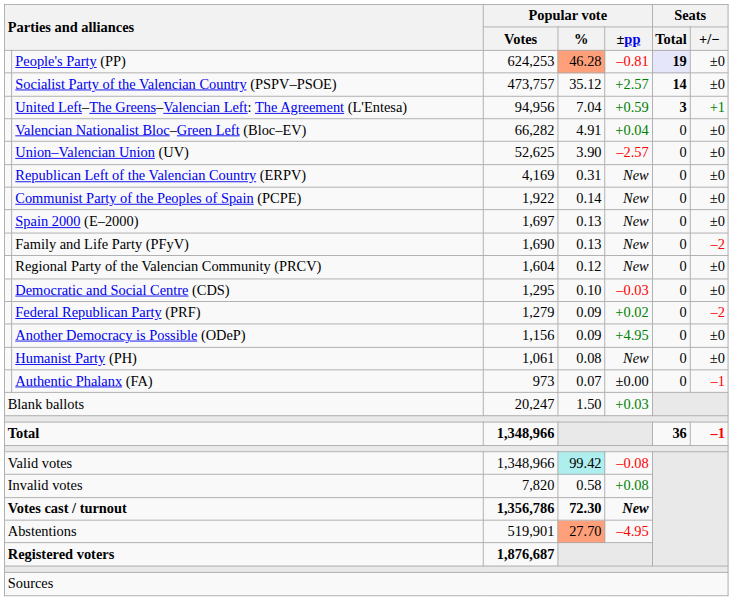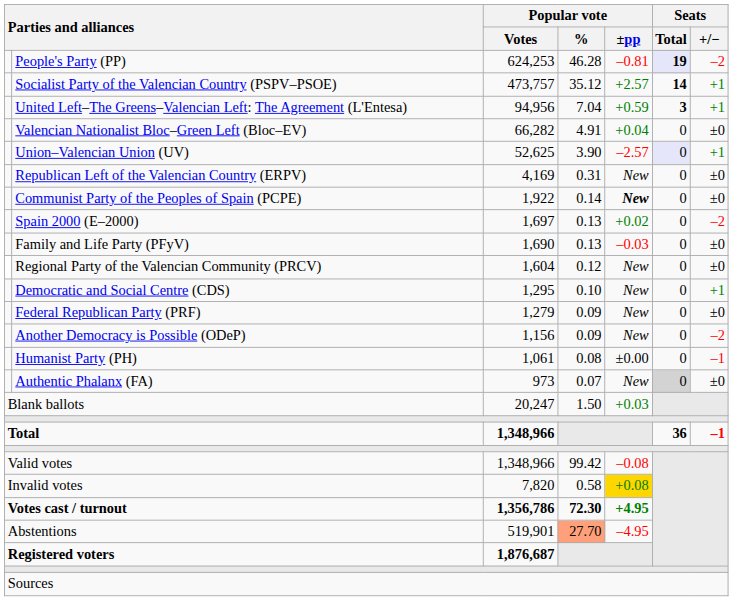(585, 61) lightsalmon background -> (585, 61) no background
(717, 61) ±0 -> (718, 61) –2
(717, 84) ±0 -> (717, 84) +1
(683, 152) no background -> (683, 152) lavender background
(717, 152) ±0 -> (717, 152) +1
(636, 198) normal -> (635, 198) bold
(636, 221) New -> (632, 221) +0.02
(717, 221) ±0 -> (718, 221) –2
(636, 244) New -> (632, 244) –0.03
(718, 244) –2 -> (717, 244) ±0
(632, 289) –0.03 -> (636, 289) New
(717, 289) ±0 -> (717, 289) +1
(632, 312) +0.02 -> (636, 312) New
(718, 312) –2 -> (717, 312) ±0
(632, 335) +4.95 -> (636, 335) New
(717, 335) ±0 -> (718, 335) –2
(636, 358) New -> (632, 358) ±0.00
(717, 358) ±0 -> (718, 358) –1
(632, 381) ±0.00 -> (636, 381) New
(683, 381) no background -> (683, 381) lightgrey background
(718, 381) –1 -> (717, 381) ±0
(585, 463) paleturquoise background -> (585, 463) no background
(632, 485) no background -> (632, 485) gold background
(635, 508) New -> (632, 508) +4.95
